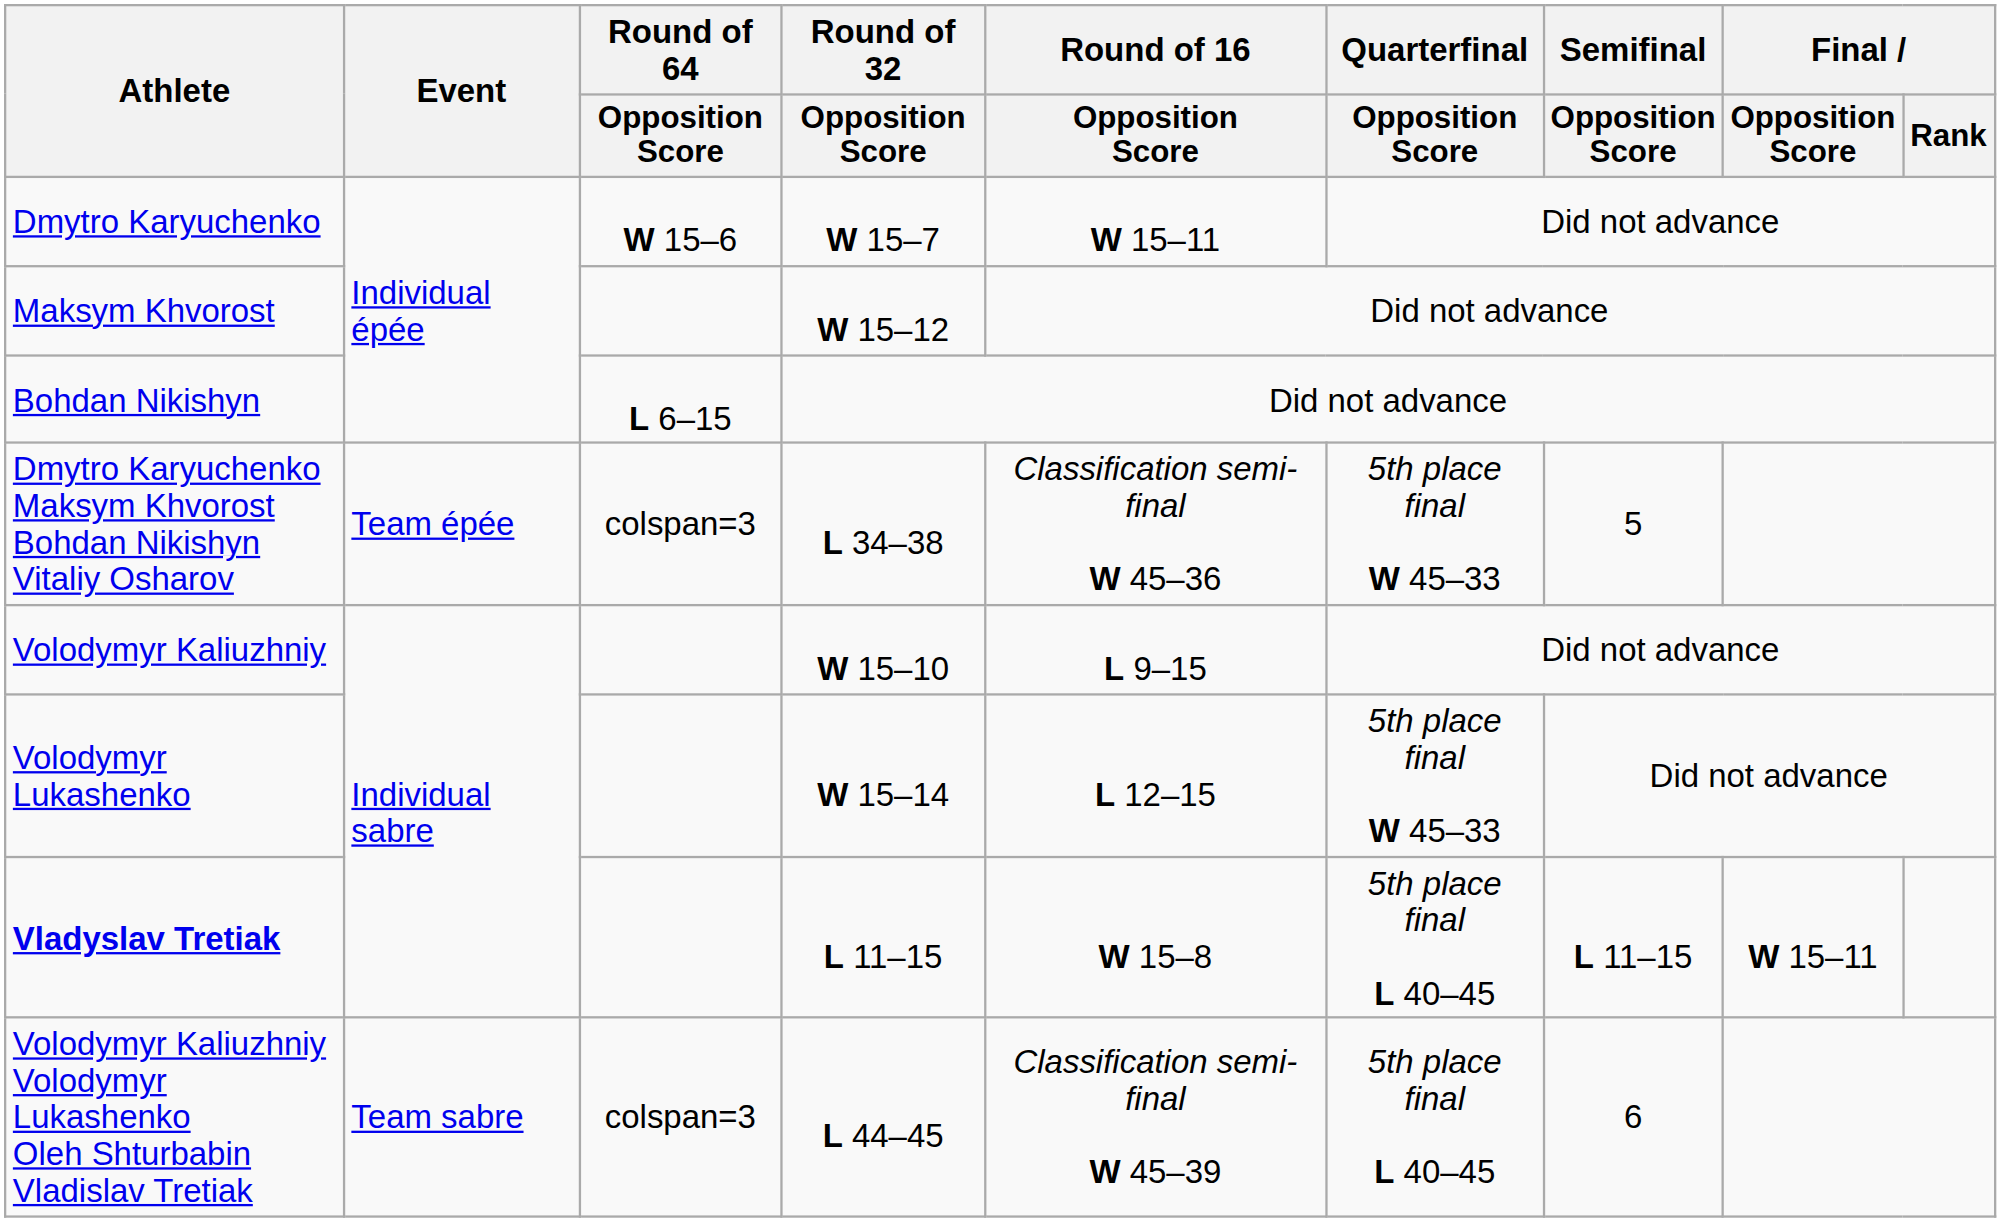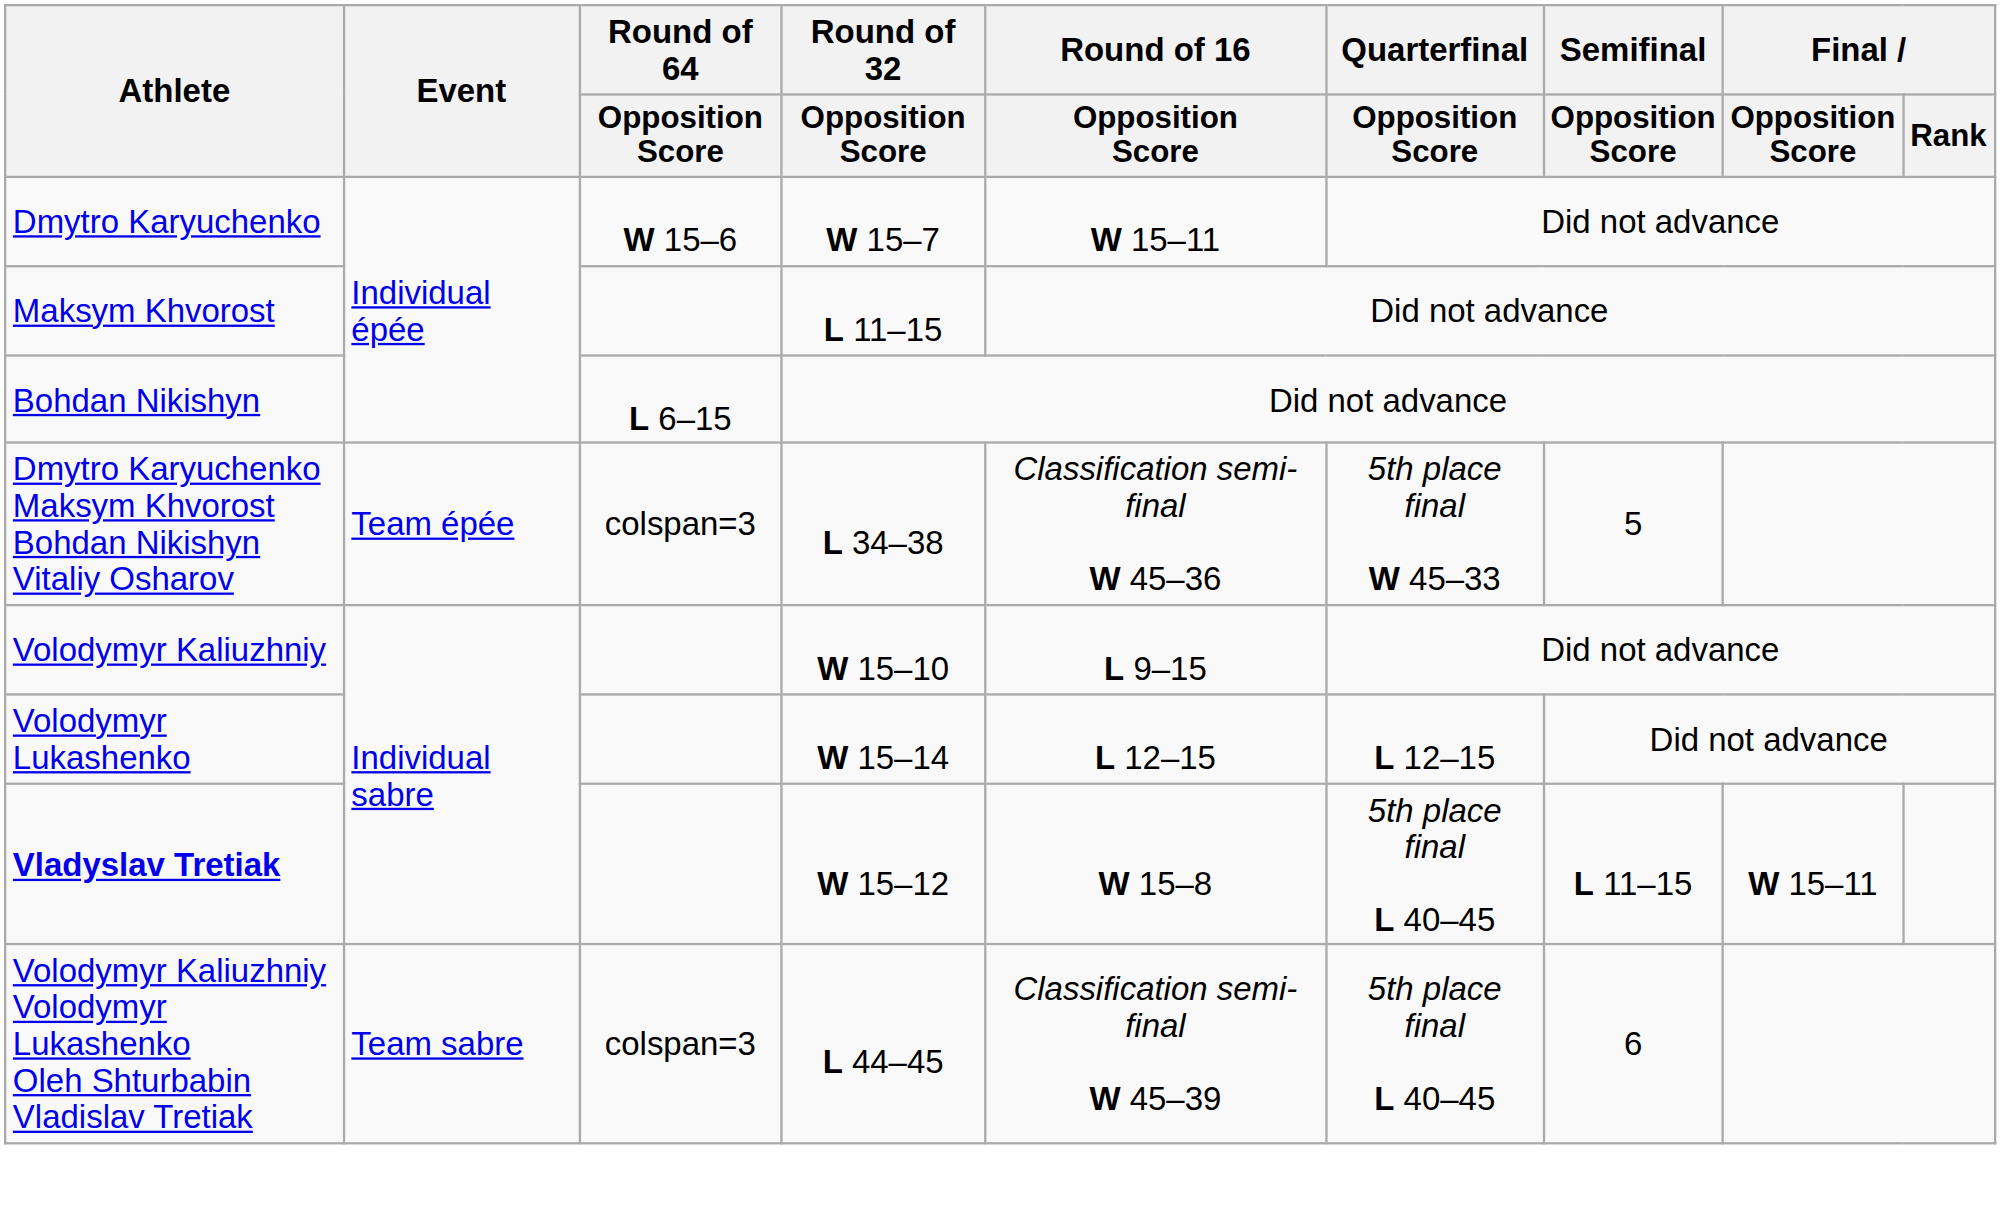(883, 329) W 15–12 -> (883, 329) L 11–15
(1435, 776) 5th place final W 45–33 -> (1435, 757) L 12–15
(883, 956) L 11–15 -> (883, 883) W 15–12
